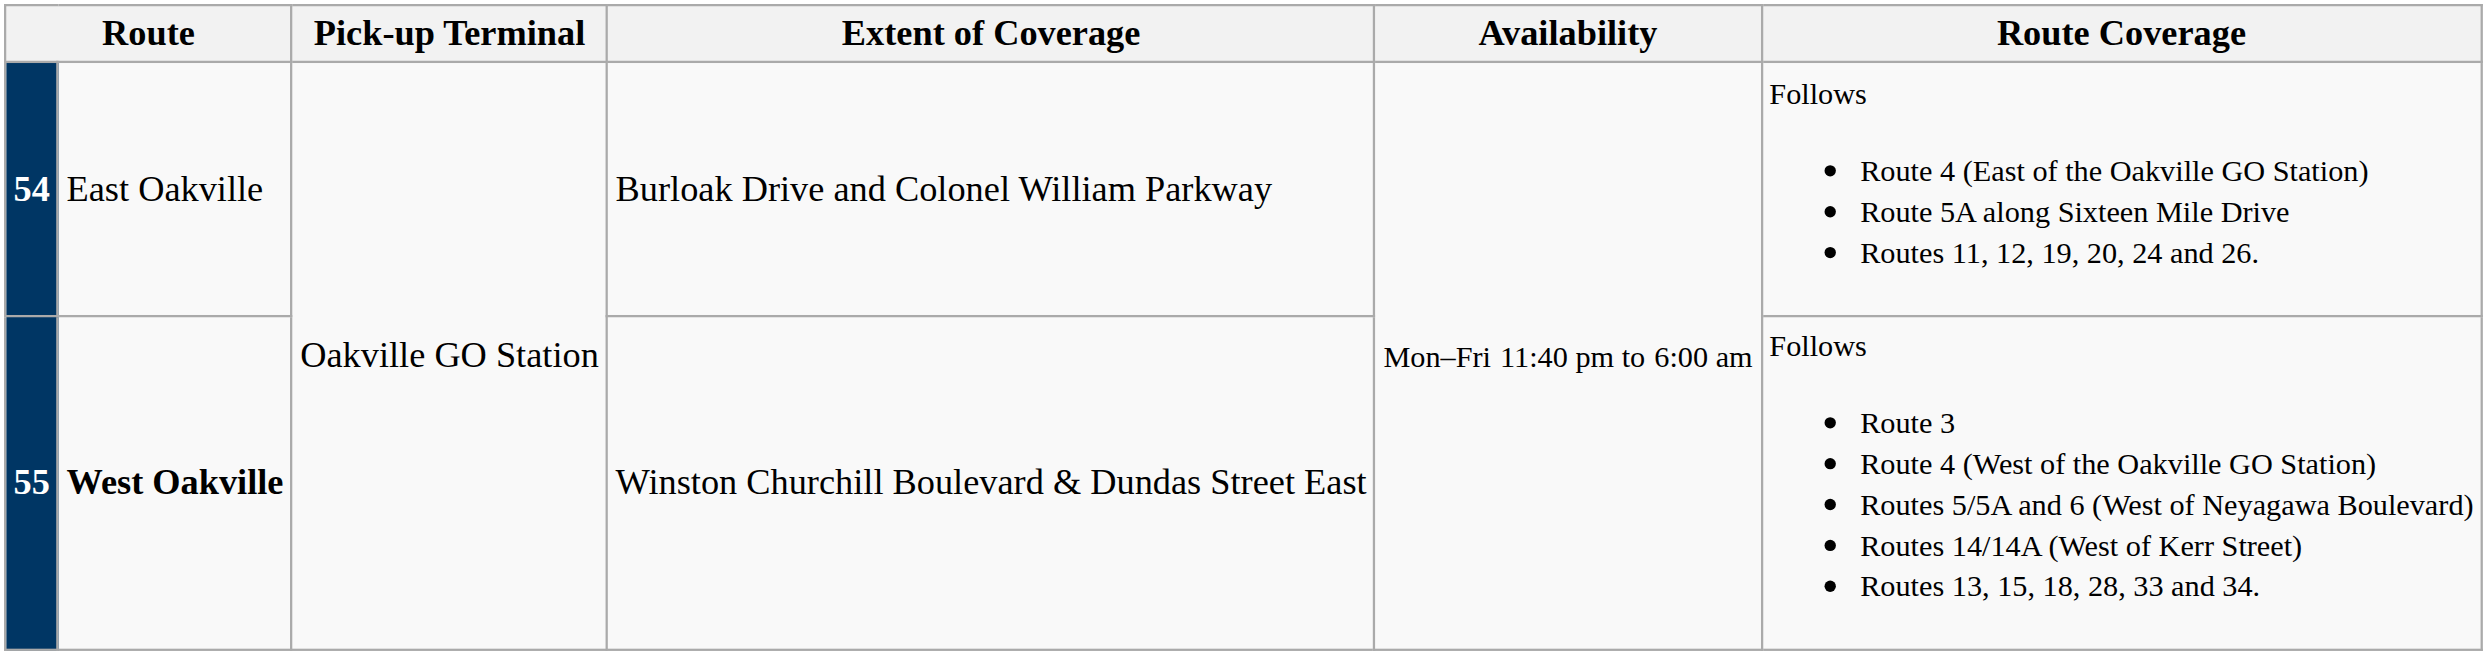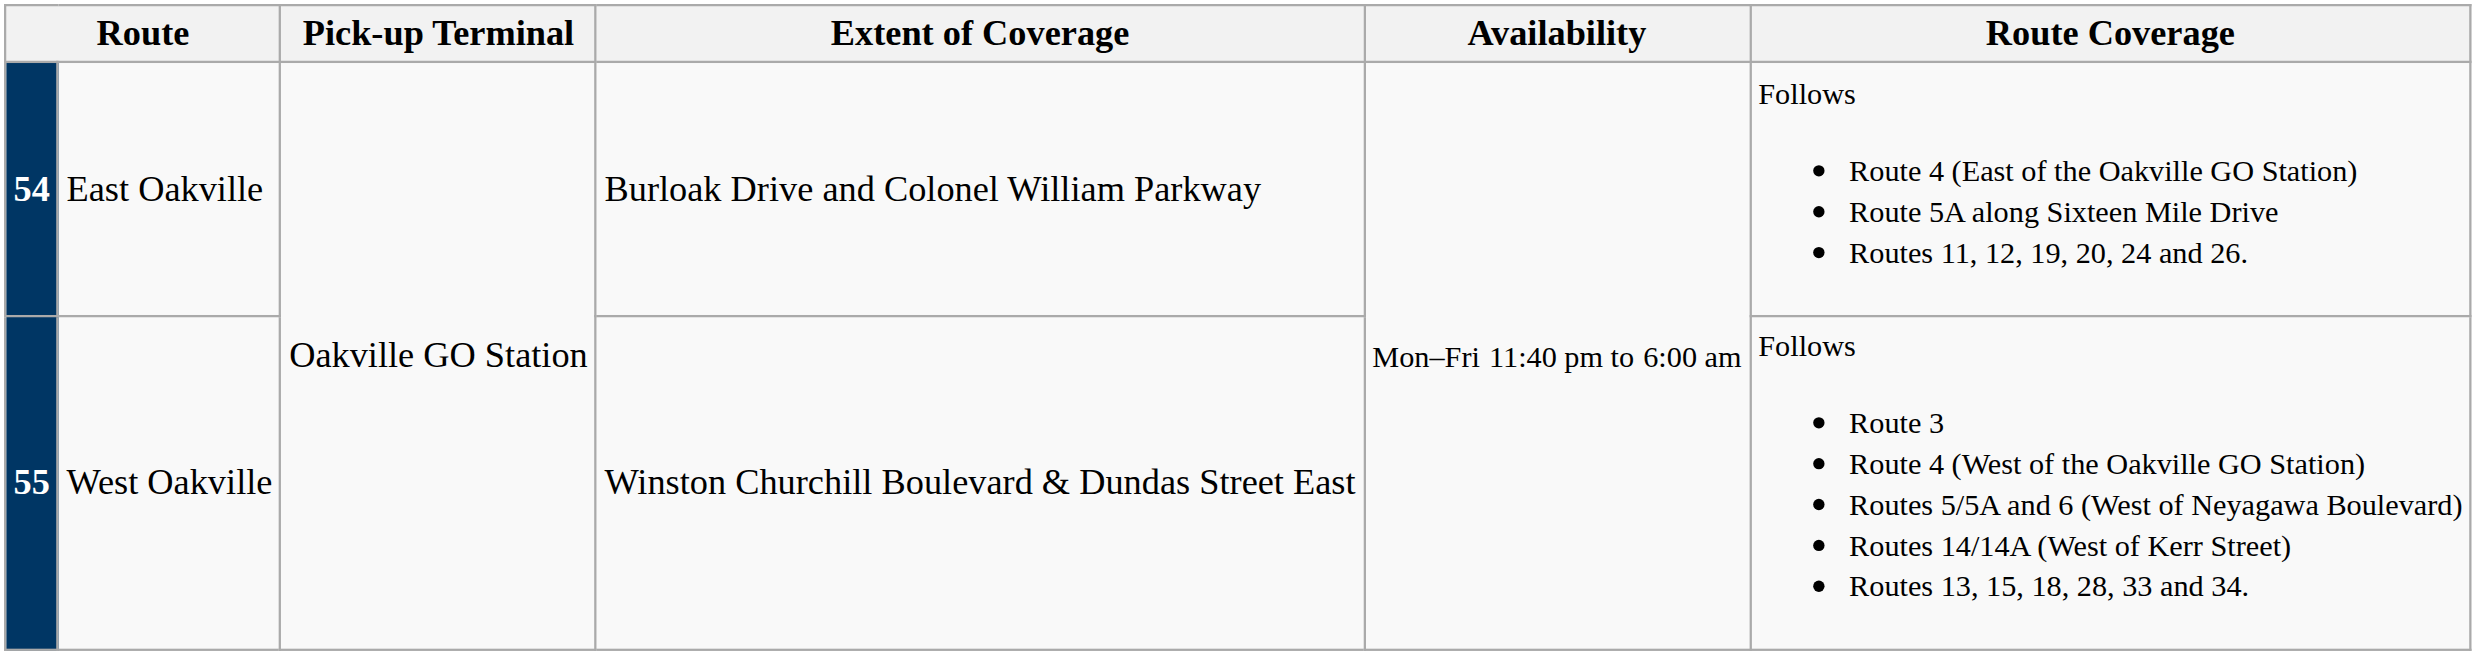(175, 482) bold -> (169, 482) normal
